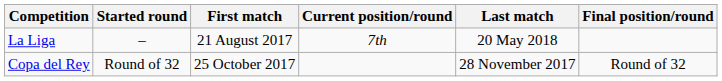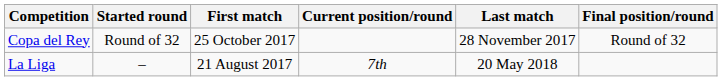rows swapped: (32, 40) <-> (49, 64)
